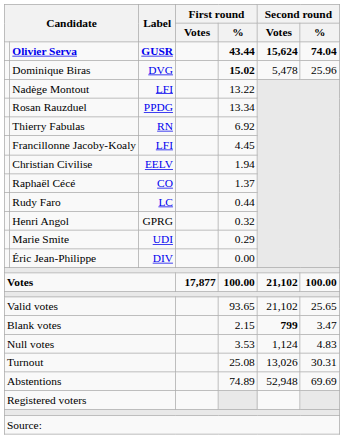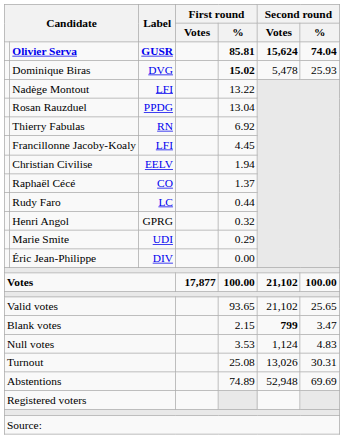(242, 51) 43.44 -> (242, 51) 85.81
(324, 70) 25.96 -> (324, 70) 25.93
(242, 108) 13.34 -> (242, 108) 13.04
